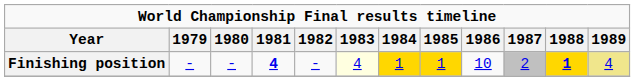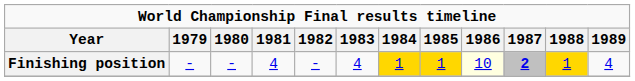(274, 64) bold -> (274, 64) normal
(357, 64) lightyellow background -> (357, 64) no background
(483, 64) no background -> (483, 64) lightyellow background
(525, 64) normal -> (525, 64) bold
(567, 64) bold -> (567, 64) normal
(609, 64) khaki background -> (609, 64) no background
